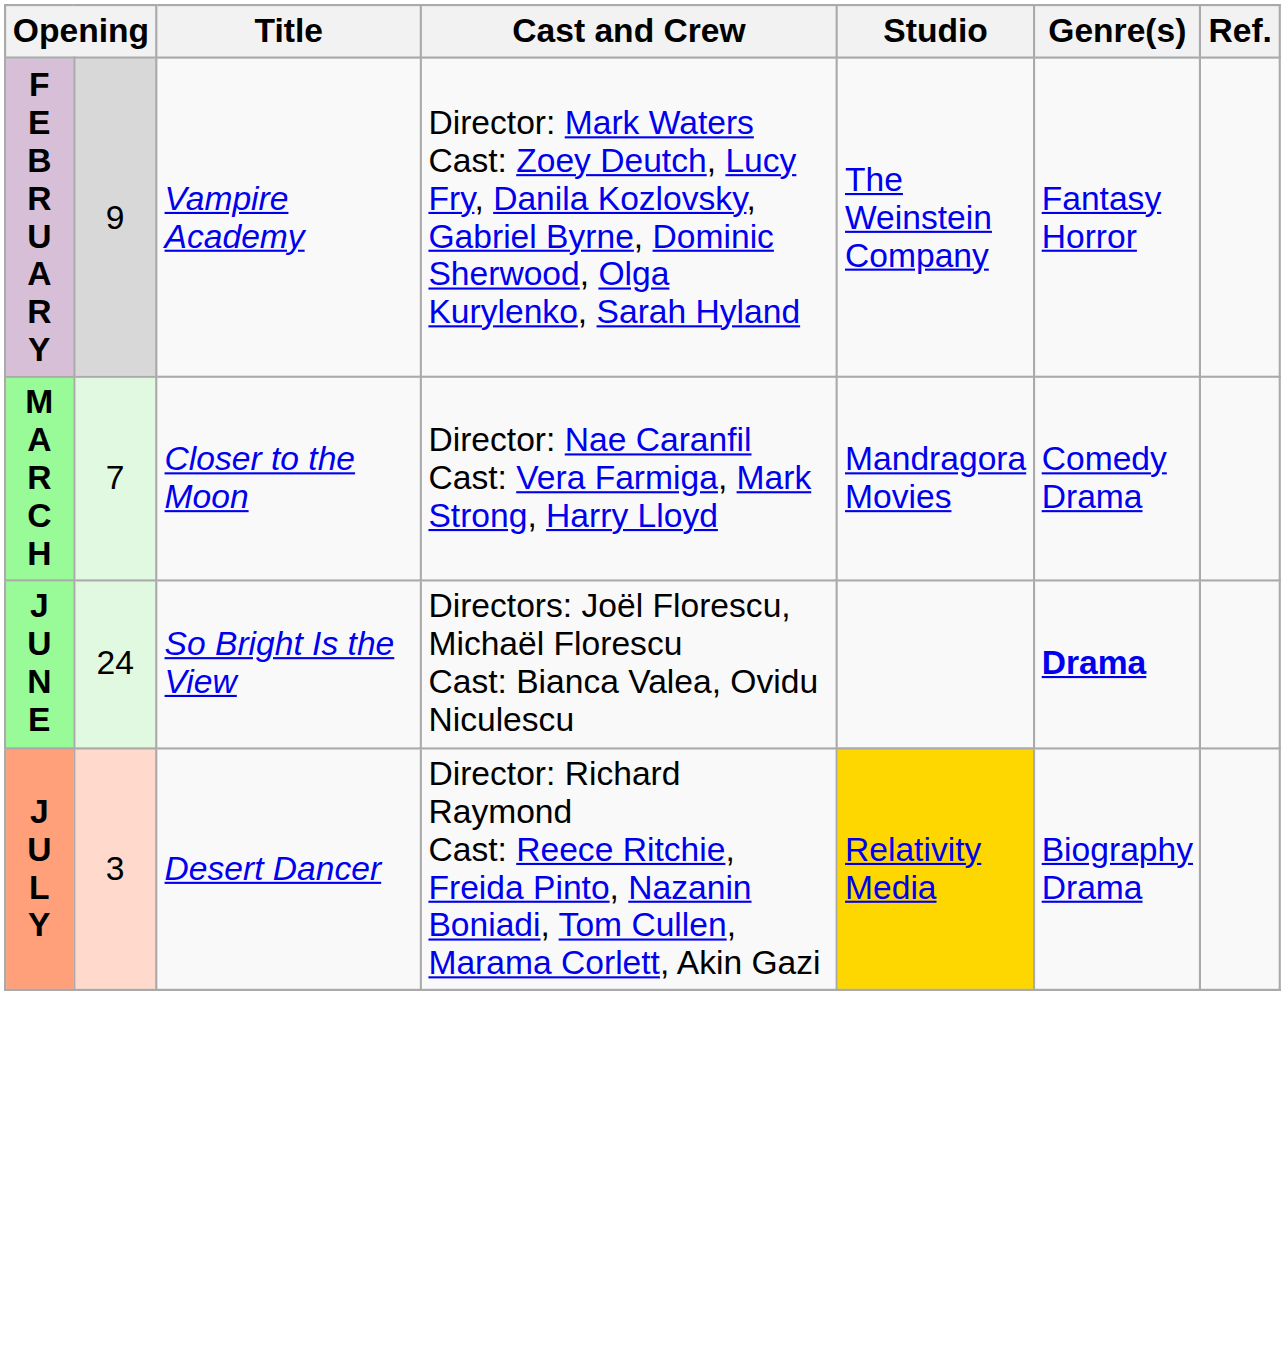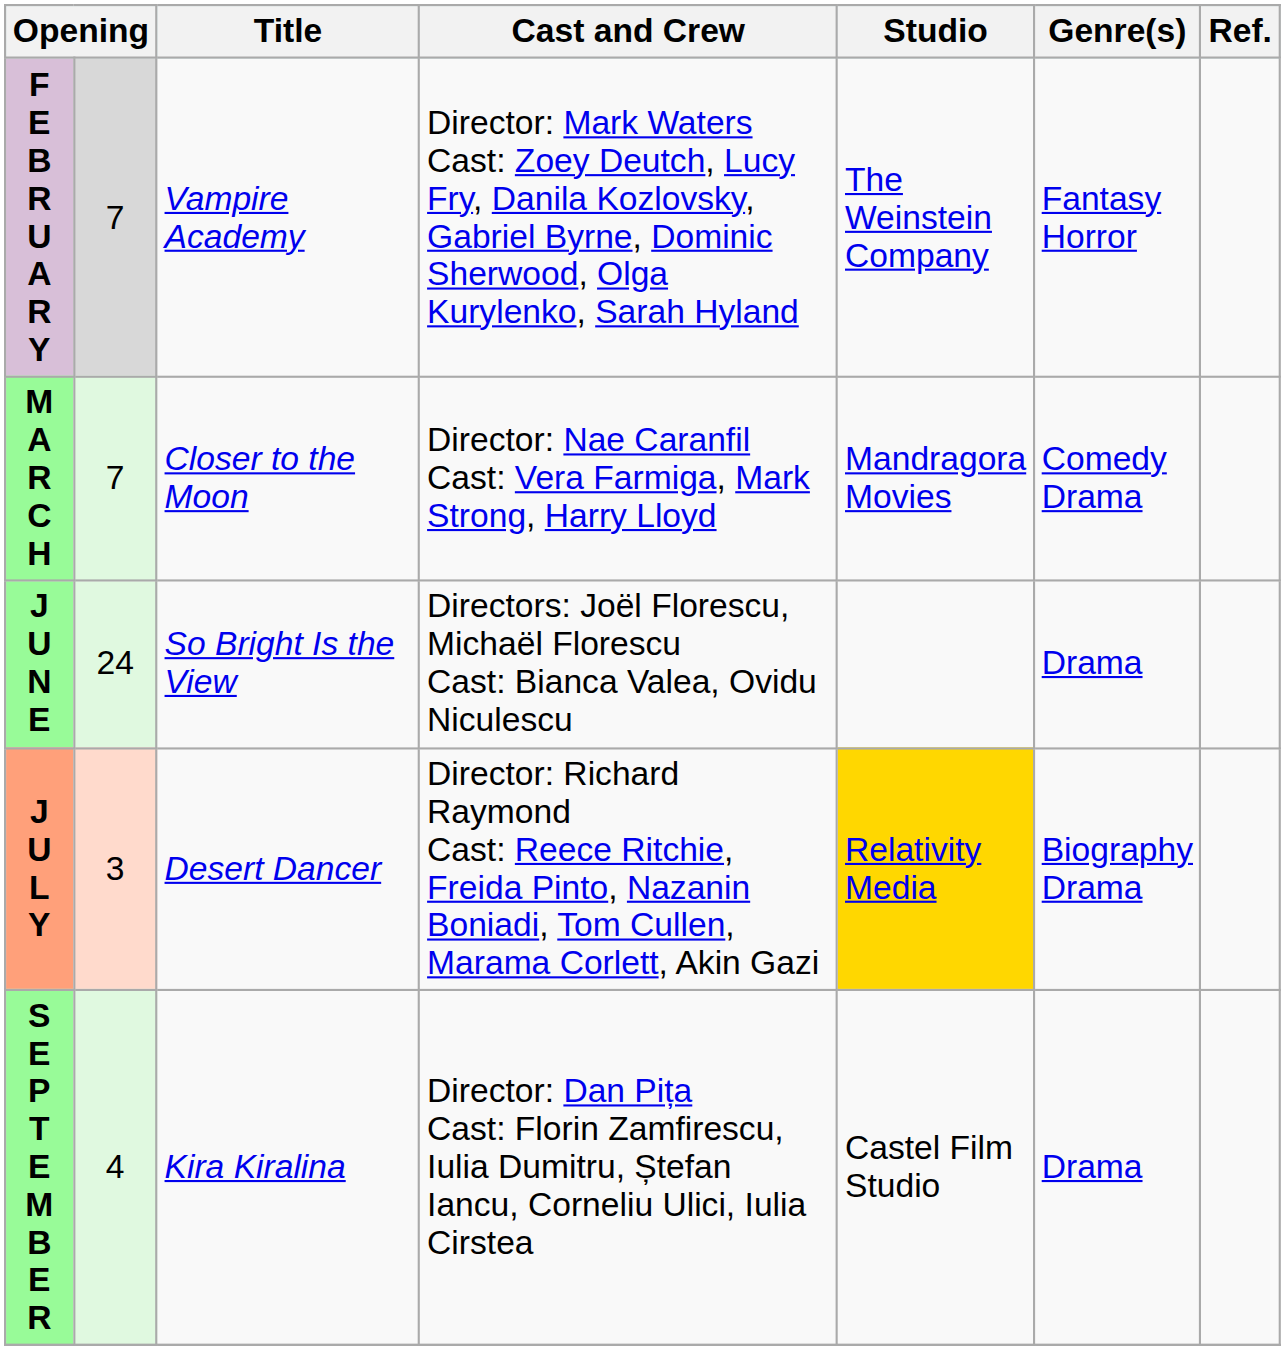(115, 216) 9 -> (115, 216) 7
(1094, 663) bold -> (1092, 663) normal
+ row: (39, 1166)
